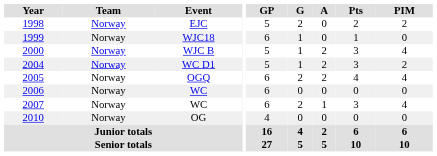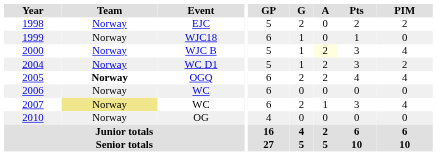(324, 51) no background -> (325, 51) lightyellow background
(108, 77) normal -> (110, 77) bold
(108, 104) no background -> (110, 104) khaki background
